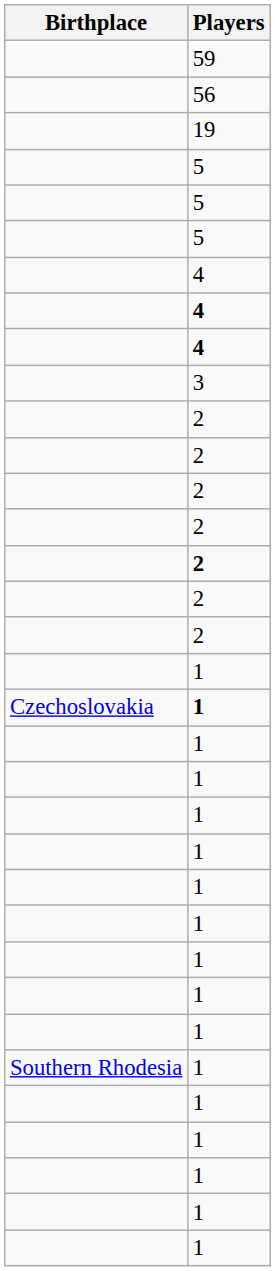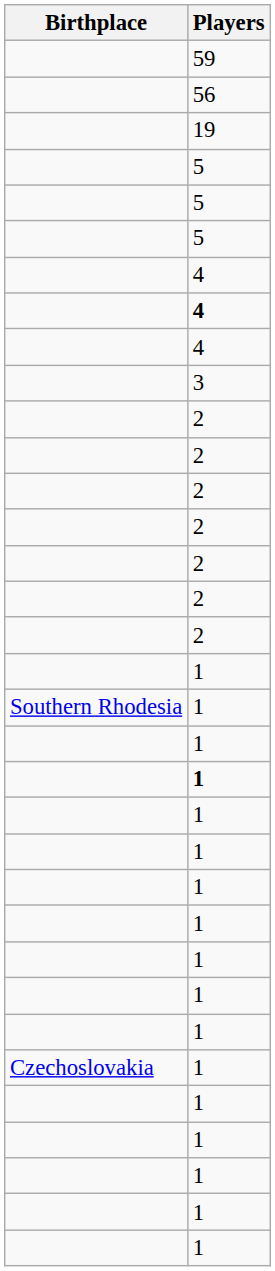(198, 346) bold -> (198, 346) normal
(198, 563) bold -> (198, 563) normal
(82, 707) Czechoslovakia -> (96, 707) Southern Rhodesia
(198, 707) bold -> (198, 707) normal
(198, 779) normal -> (198, 779) bold
(96, 1067) Southern Rhodesia -> (82, 1067) Czechoslovakia
